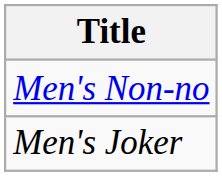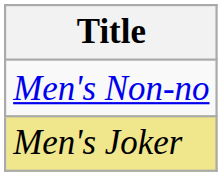(98, 142) no background -> (98, 142) khaki background
